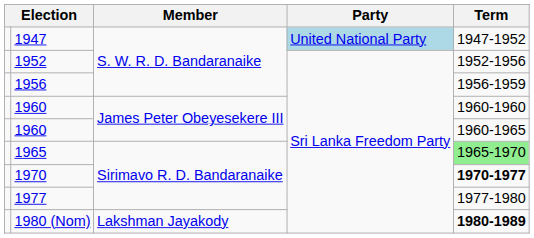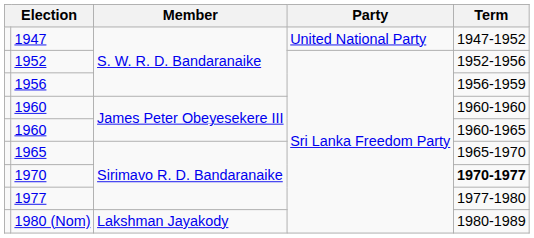(358, 38) lightblue background -> (358, 38) no background
(491, 152) lightgreen background -> (491, 152) no background
(491, 221) bold -> (491, 221) normal
